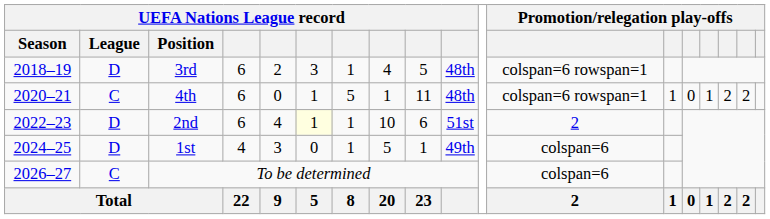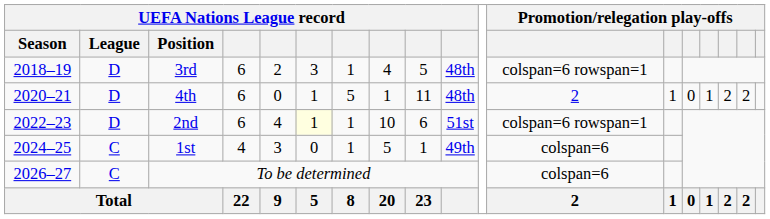(114, 95) C -> (114, 95) D
(575, 95) colspan=6 rowspan=1 -> (575, 95) 2
(575, 122) 2 -> (575, 122) colspan=6 rowspan=1
(114, 148) D -> (114, 148) C
